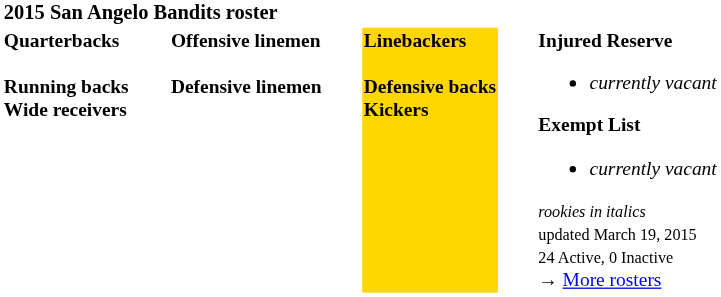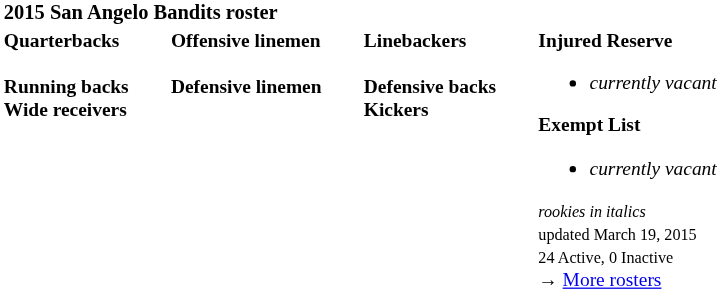(430, 74) gold background -> (430, 74) no background
